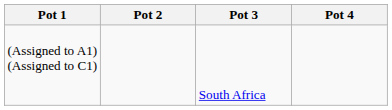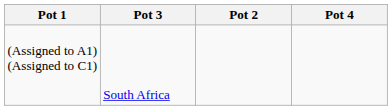columns swapped: (148, 14) <-> (244, 14)
